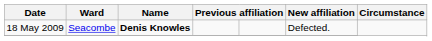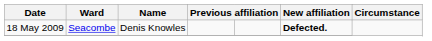(155, 28) bold -> (153, 28) normal
(309, 28) normal -> (305, 28) bold
